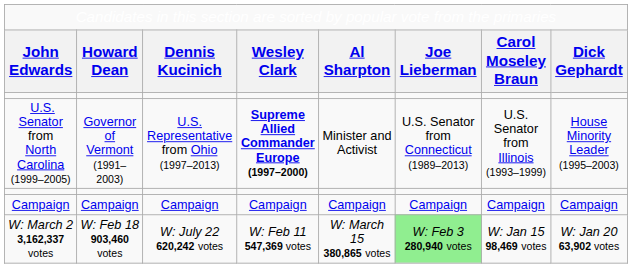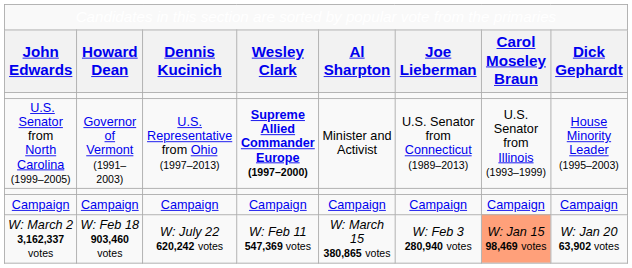(438, 239) lightgreen background -> (438, 239) no background
(516, 239) no background -> (516, 239) lightsalmon background
